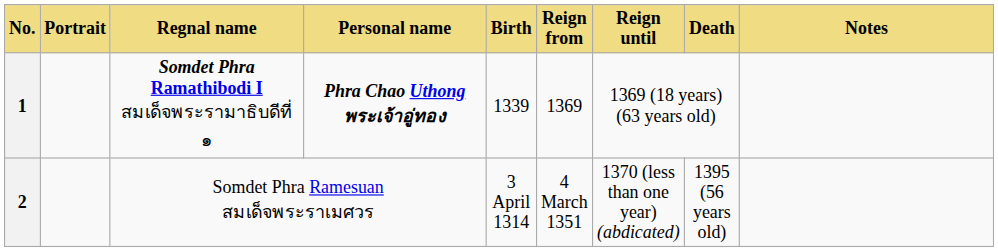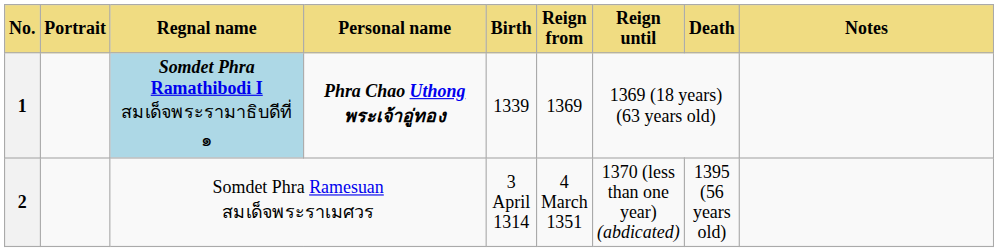(207, 103) no background -> (207, 103) lightblue background
